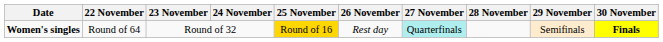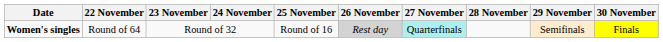(306, 29) gold background -> (306, 29) no background
(370, 29) no background -> (370, 29) lightgrey background
(626, 29) bold -> (626, 29) normal
